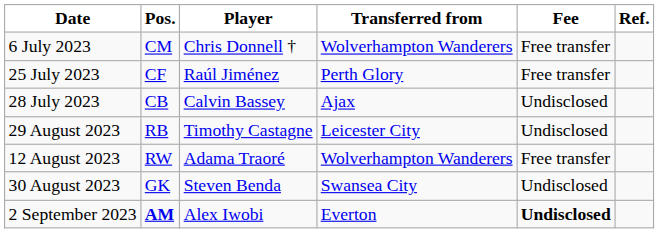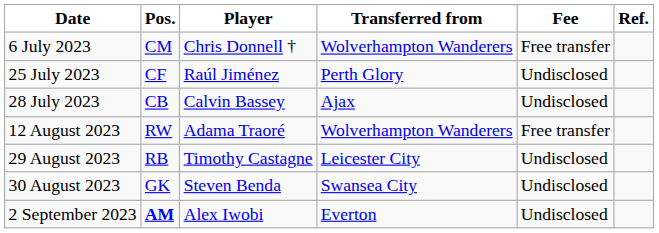(565, 74) Free transfer -> (564, 74) Undisclosed
rows swapped: (64, 158) <-> (64, 130)
(566, 213) bold -> (564, 213) normal
